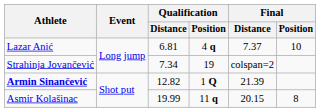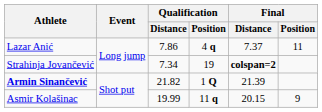(168, 47) 6.81 -> (168, 47) 7.86
(296, 47) 10 -> (298, 47) 11
(252, 64) normal -> (253, 64) bold
(168, 81) 12.82 -> (168, 81) 21.82
(296, 99) 8 -> (298, 99) 9
